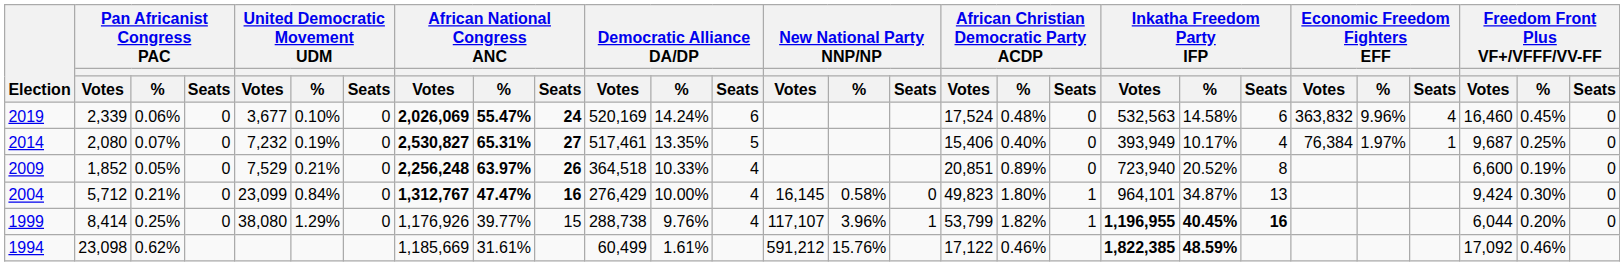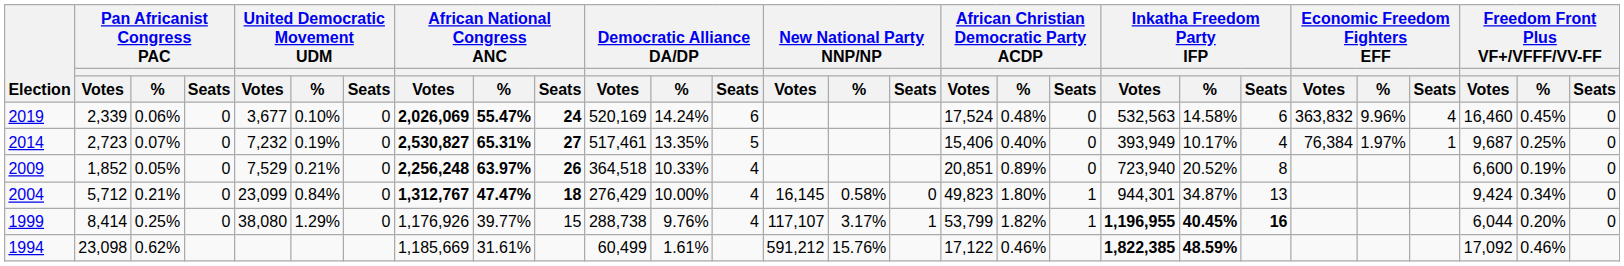(107, 142) 2,080 -> (107, 142) 2,723
(572, 195) 16 -> (572, 195) 18
(1146, 195) 964,101 -> (1146, 195) 944,301
(1543, 195) 0.30% -> (1543, 195) 0.34%
(864, 221) 3.96% -> (864, 221) 3.17%
